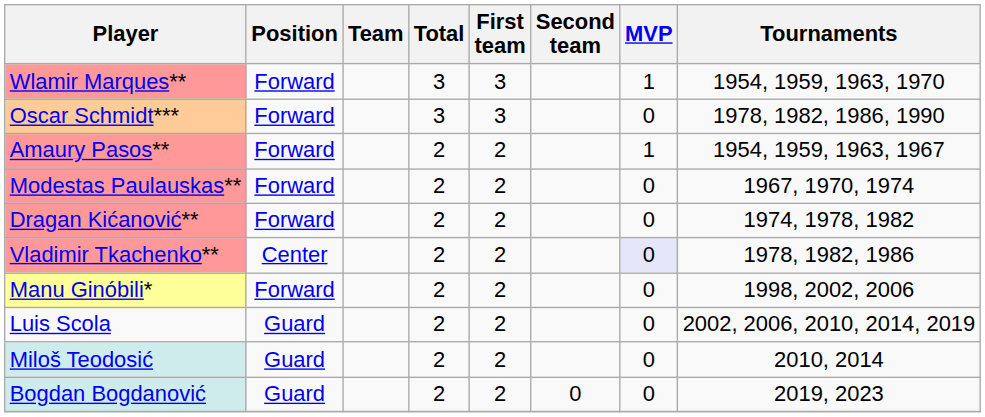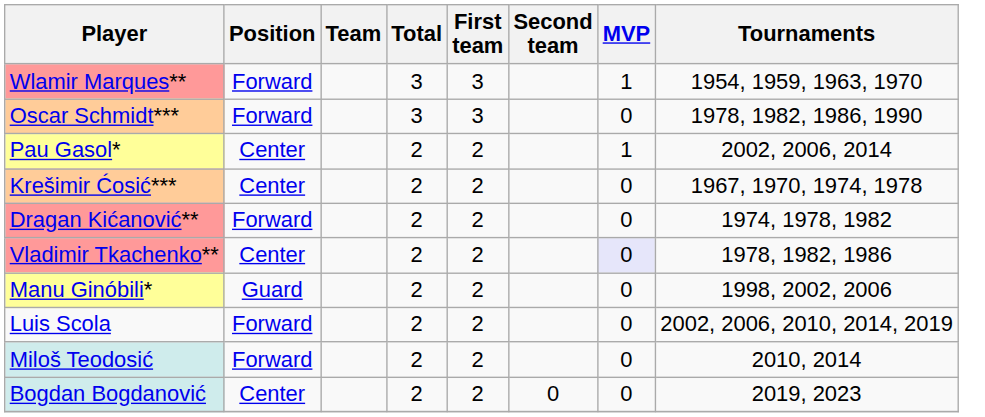- row: (90, 150)
+ row: (65, 150)
+ row: (93, 185)
- row: (125, 185)
(295, 289) Forward -> (272, 289) Guard
(295, 324) Guard -> (272, 324) Forward
(295, 359) Guard -> (272, 359) Forward
(295, 394) Guard -> (272, 394) Center
